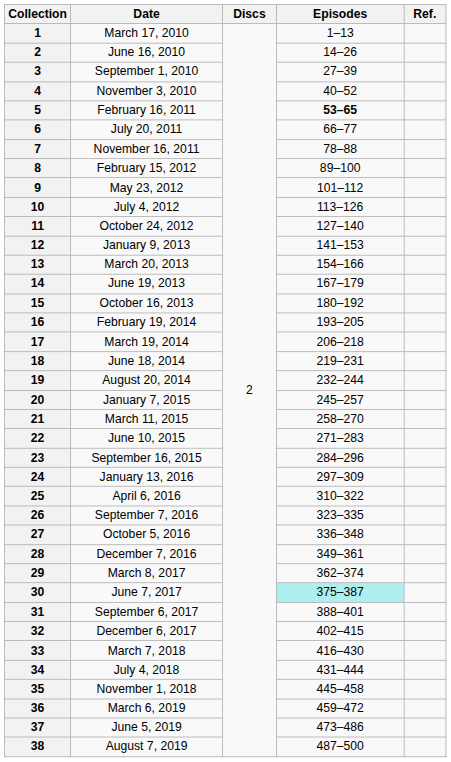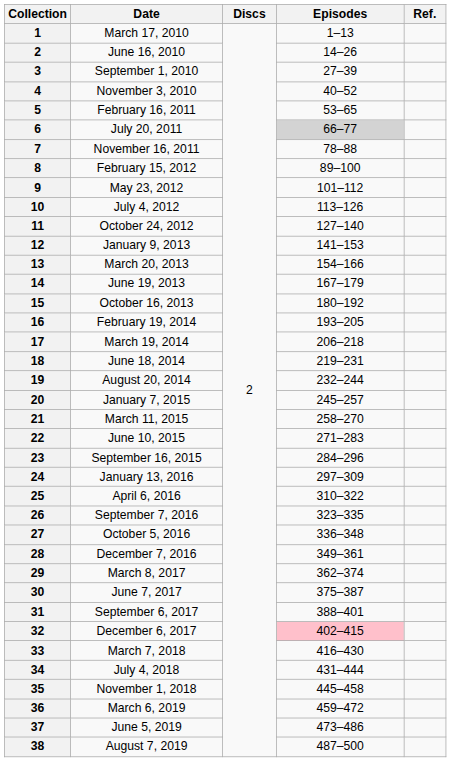(340, 110) bold -> (340, 110) normal
(340, 129) no background -> (340, 129) lightgrey background
(340, 592) paleturquoise background -> (340, 592) no background
(340, 631) no background -> (340, 631) pink background
